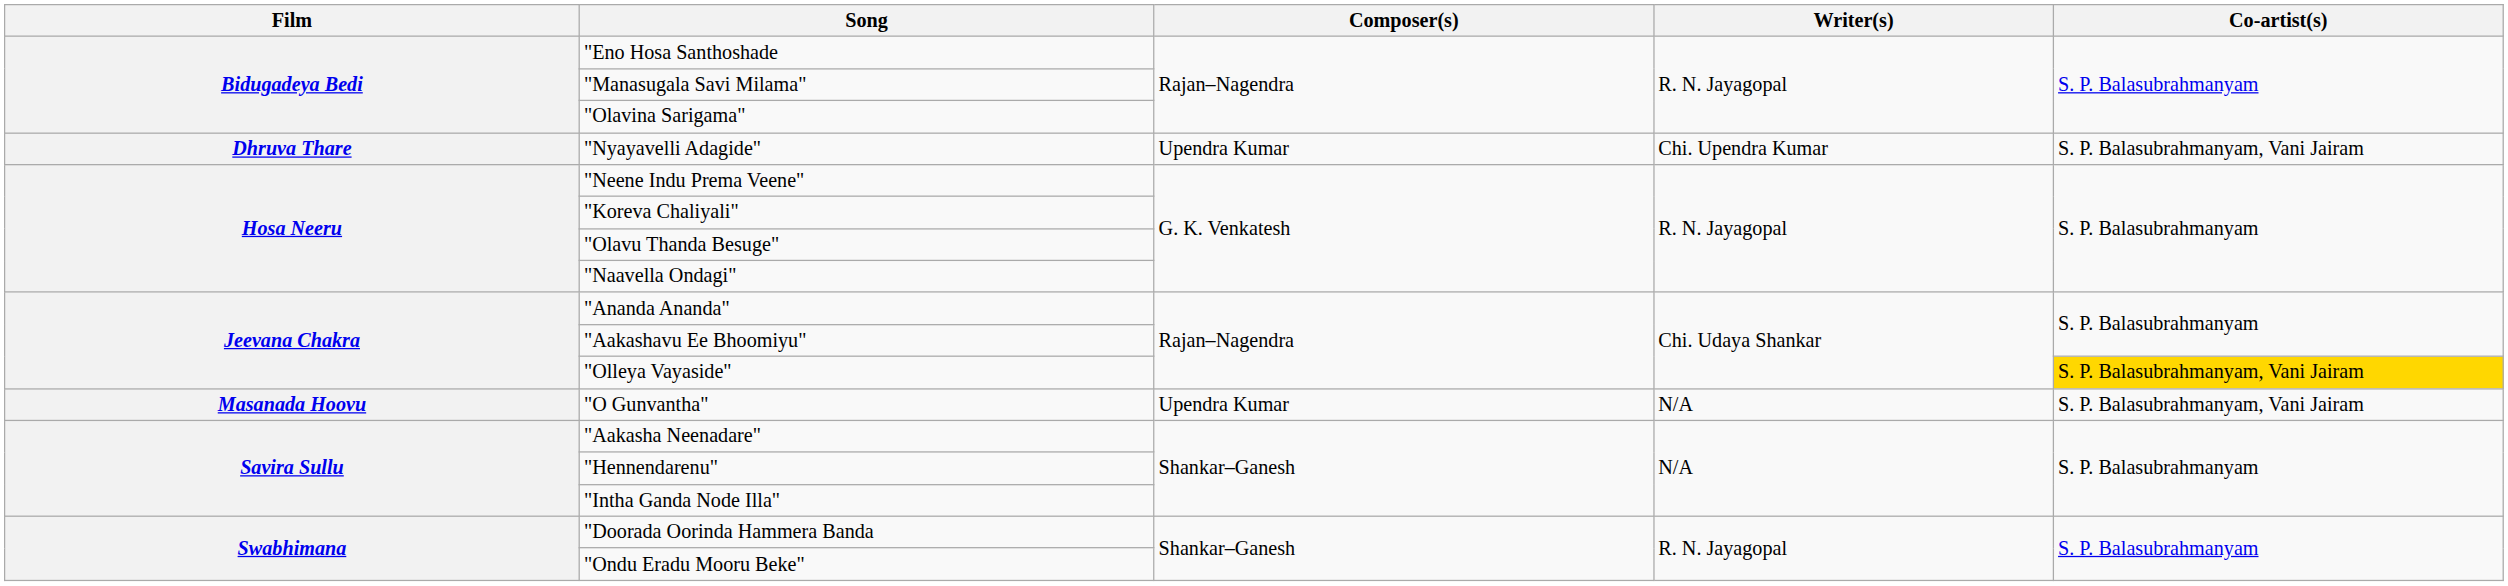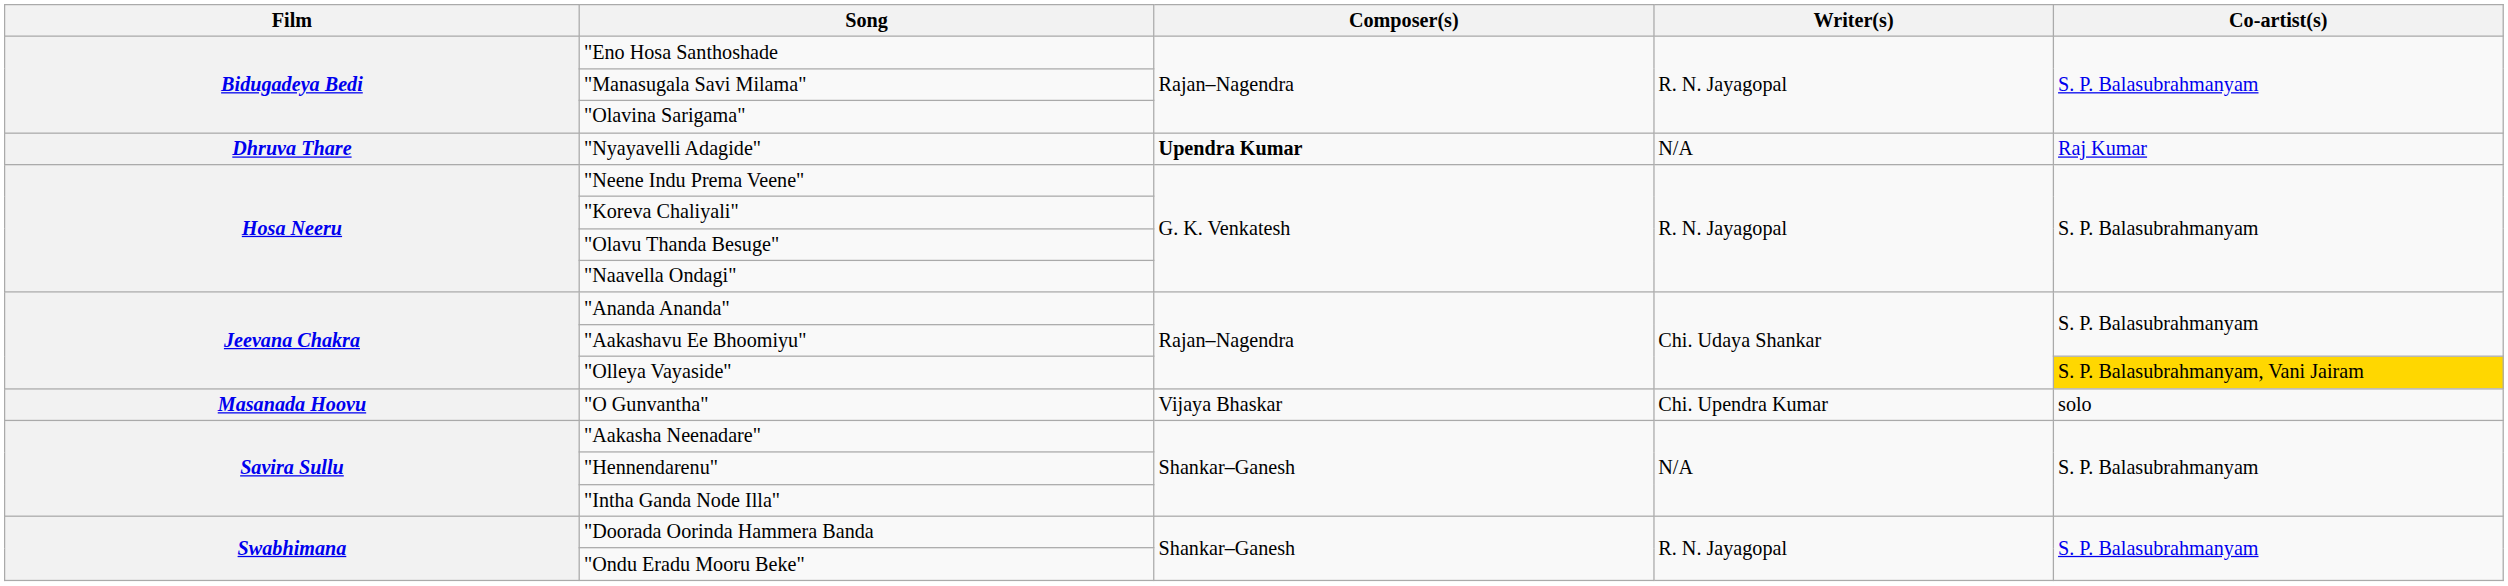(1224, 148) normal -> (1231, 148) bold
(1743, 148) Chi. Upendra Kumar -> (1676, 148) N/A
(2211, 148) S. P. Balasubrahmanyam, Vani Jairam -> (2103, 148) Raj Kumar
(1224, 404) Upendra Kumar -> (1220, 404) Vijaya Bhaskar
(1676, 404) N/A -> (1743, 404) Chi. Upendra Kumar
(2211, 404) S. P. Balasubrahmanyam, Vani Jairam -> (2075, 404) solo
